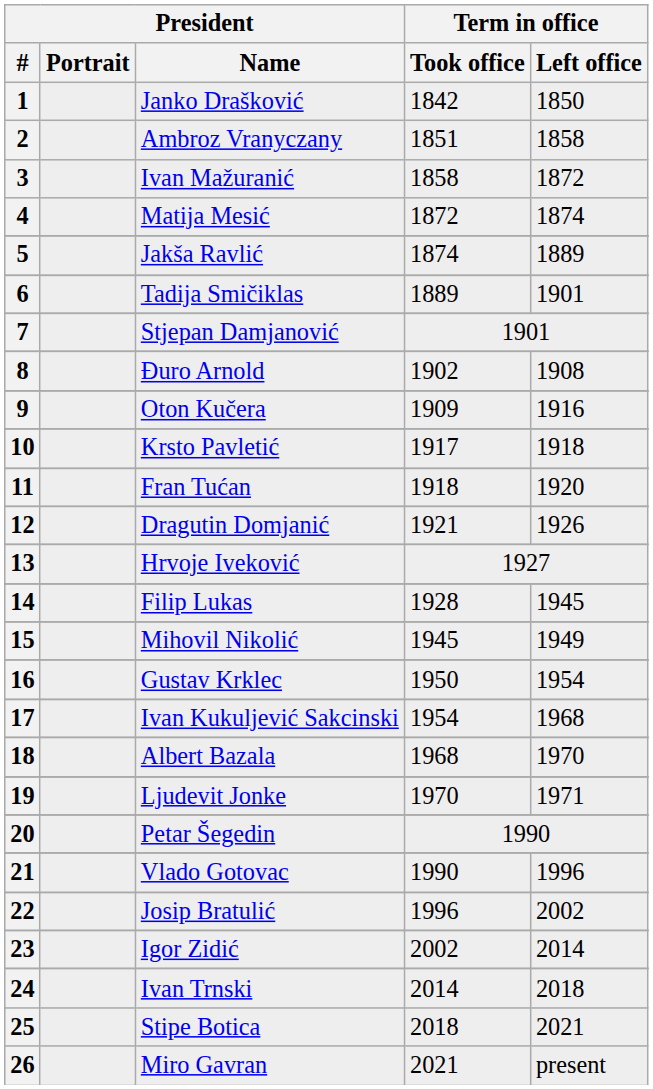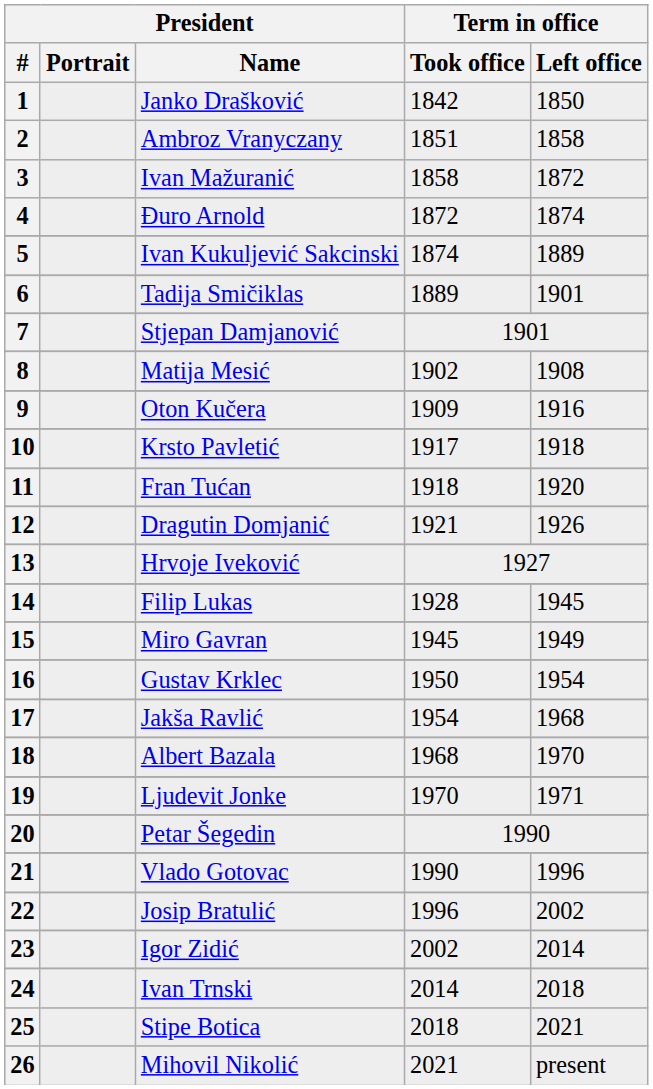(205, 216) Matija Mesić -> (203, 216) Đuro Arnold
(202, 255) Jakša Ravlić -> (270, 255) Ivan Kukuljević Sakcinski
(203, 370) Đuro Arnold -> (205, 370) Matija Mesić
(220, 640) Mihovil Nikolić -> (204, 640) Miro Gavran
(270, 718) Ivan Kukuljević Sakcinski -> (202, 718) Jakša Ravlić
(204, 1065) Miro Gavran -> (220, 1065) Mihovil Nikolić
